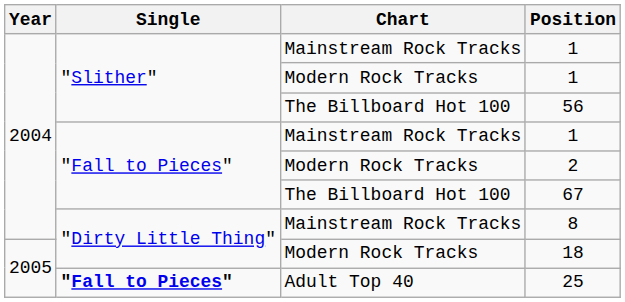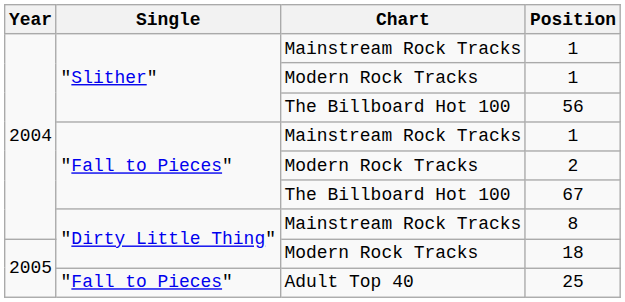(147, 282) bold -> (147, 282) normal
